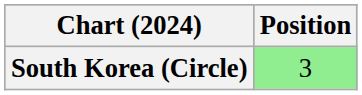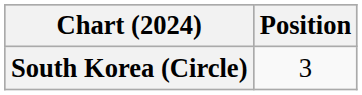(305, 67) lightgreen background -> (305, 67) no background
